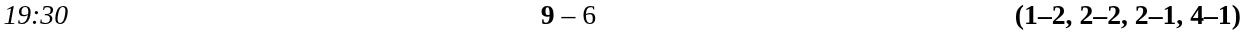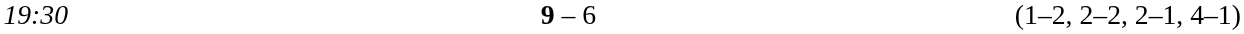(1128, 15) bold -> (1128, 15) normal
